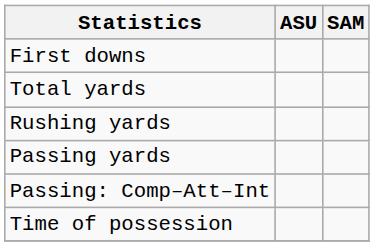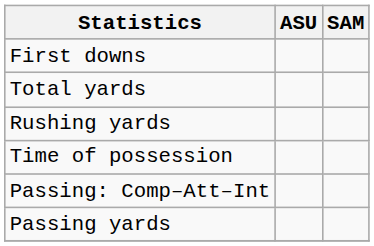rows swapped: (90, 157) <-> (121, 224)
